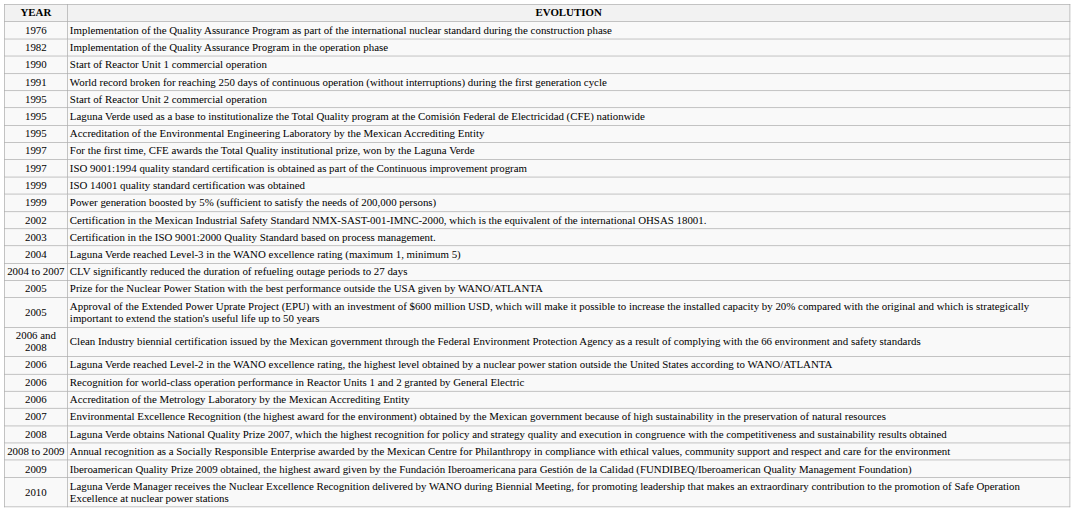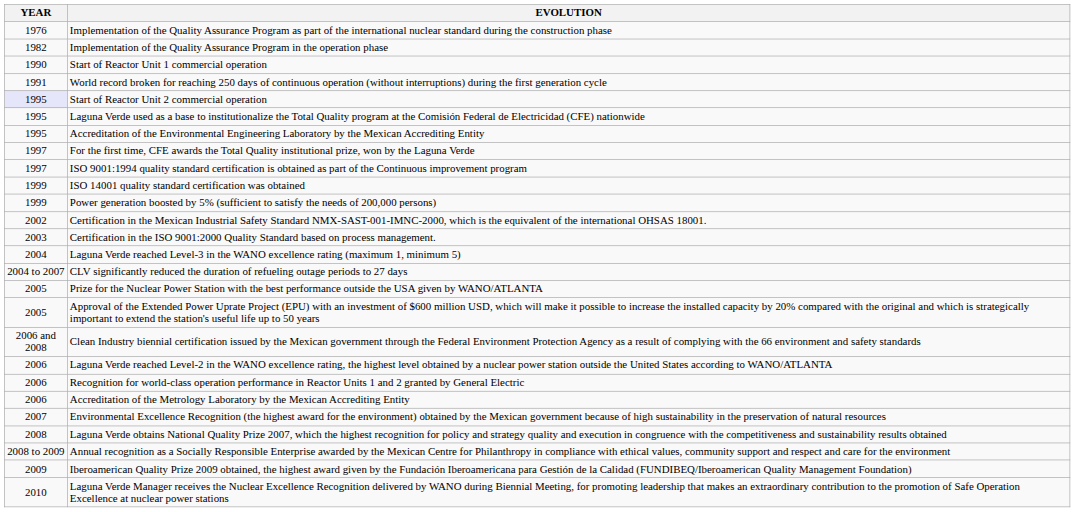(36, 99) no background -> (36, 99) lavender background
